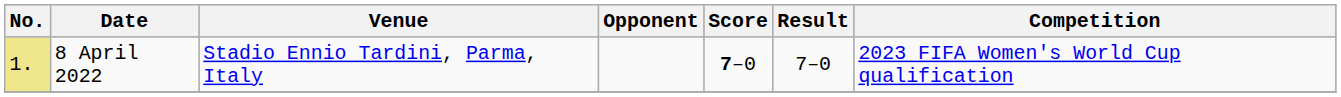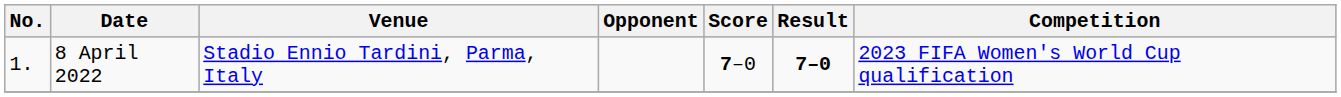(21, 65) khaki background -> (21, 65) no background
(813, 65) normal -> (813, 65) bold
